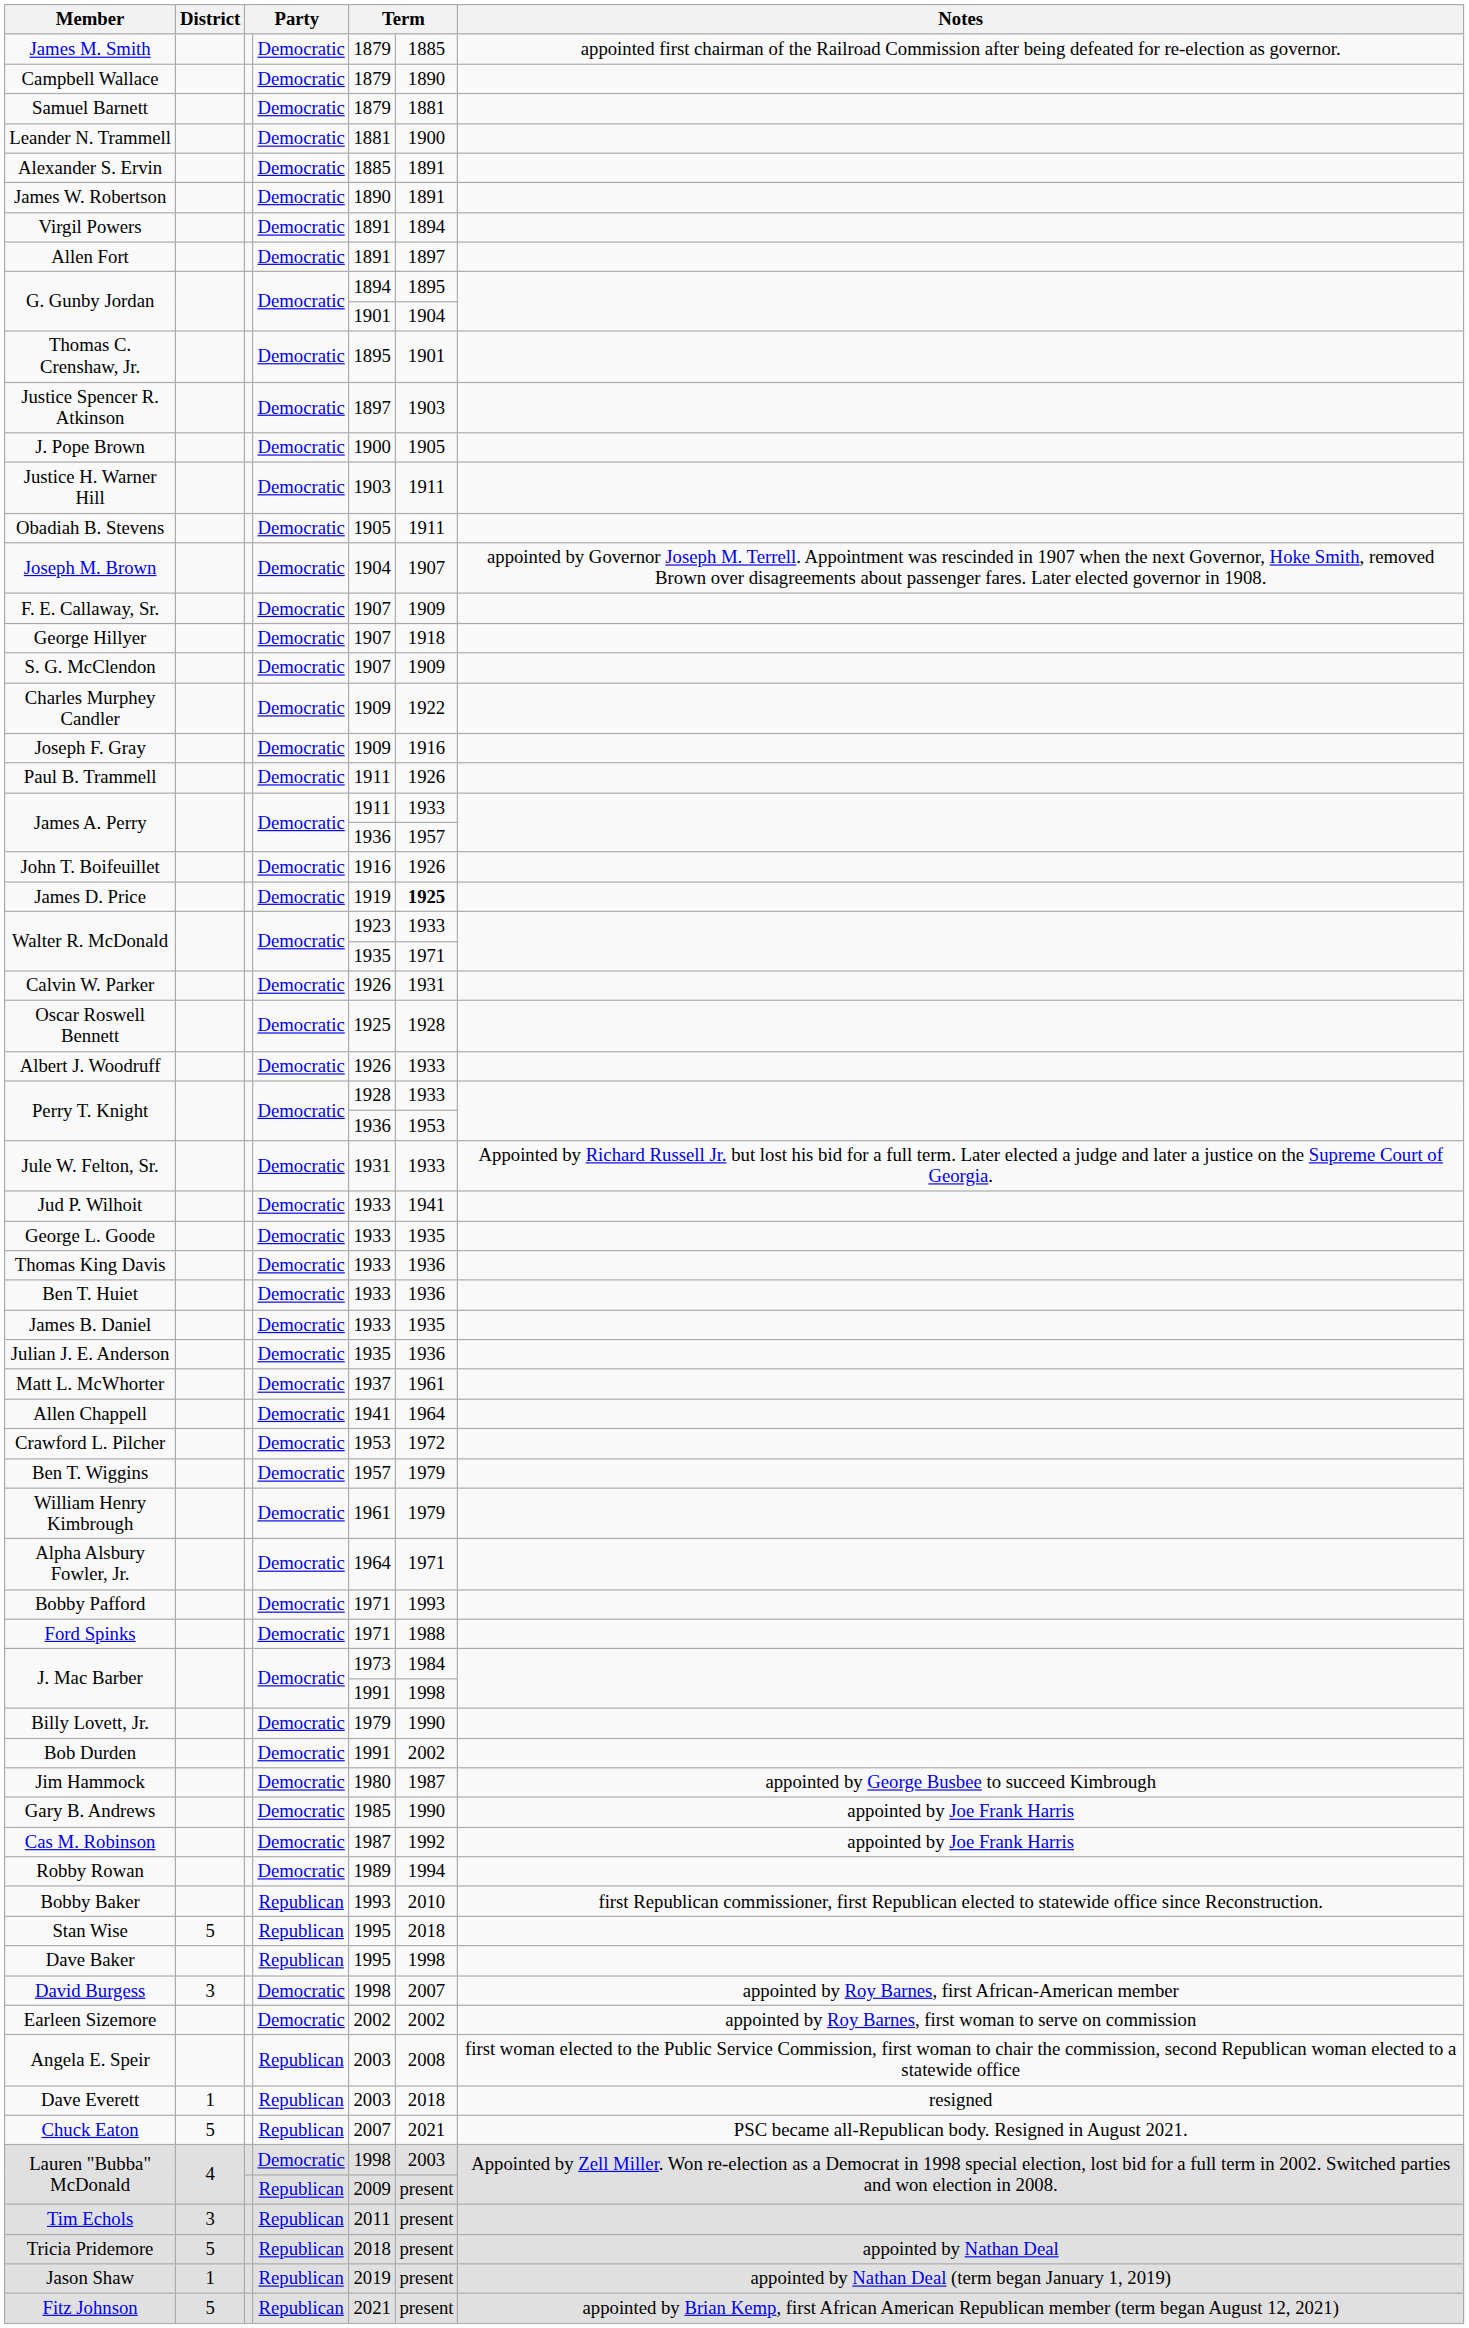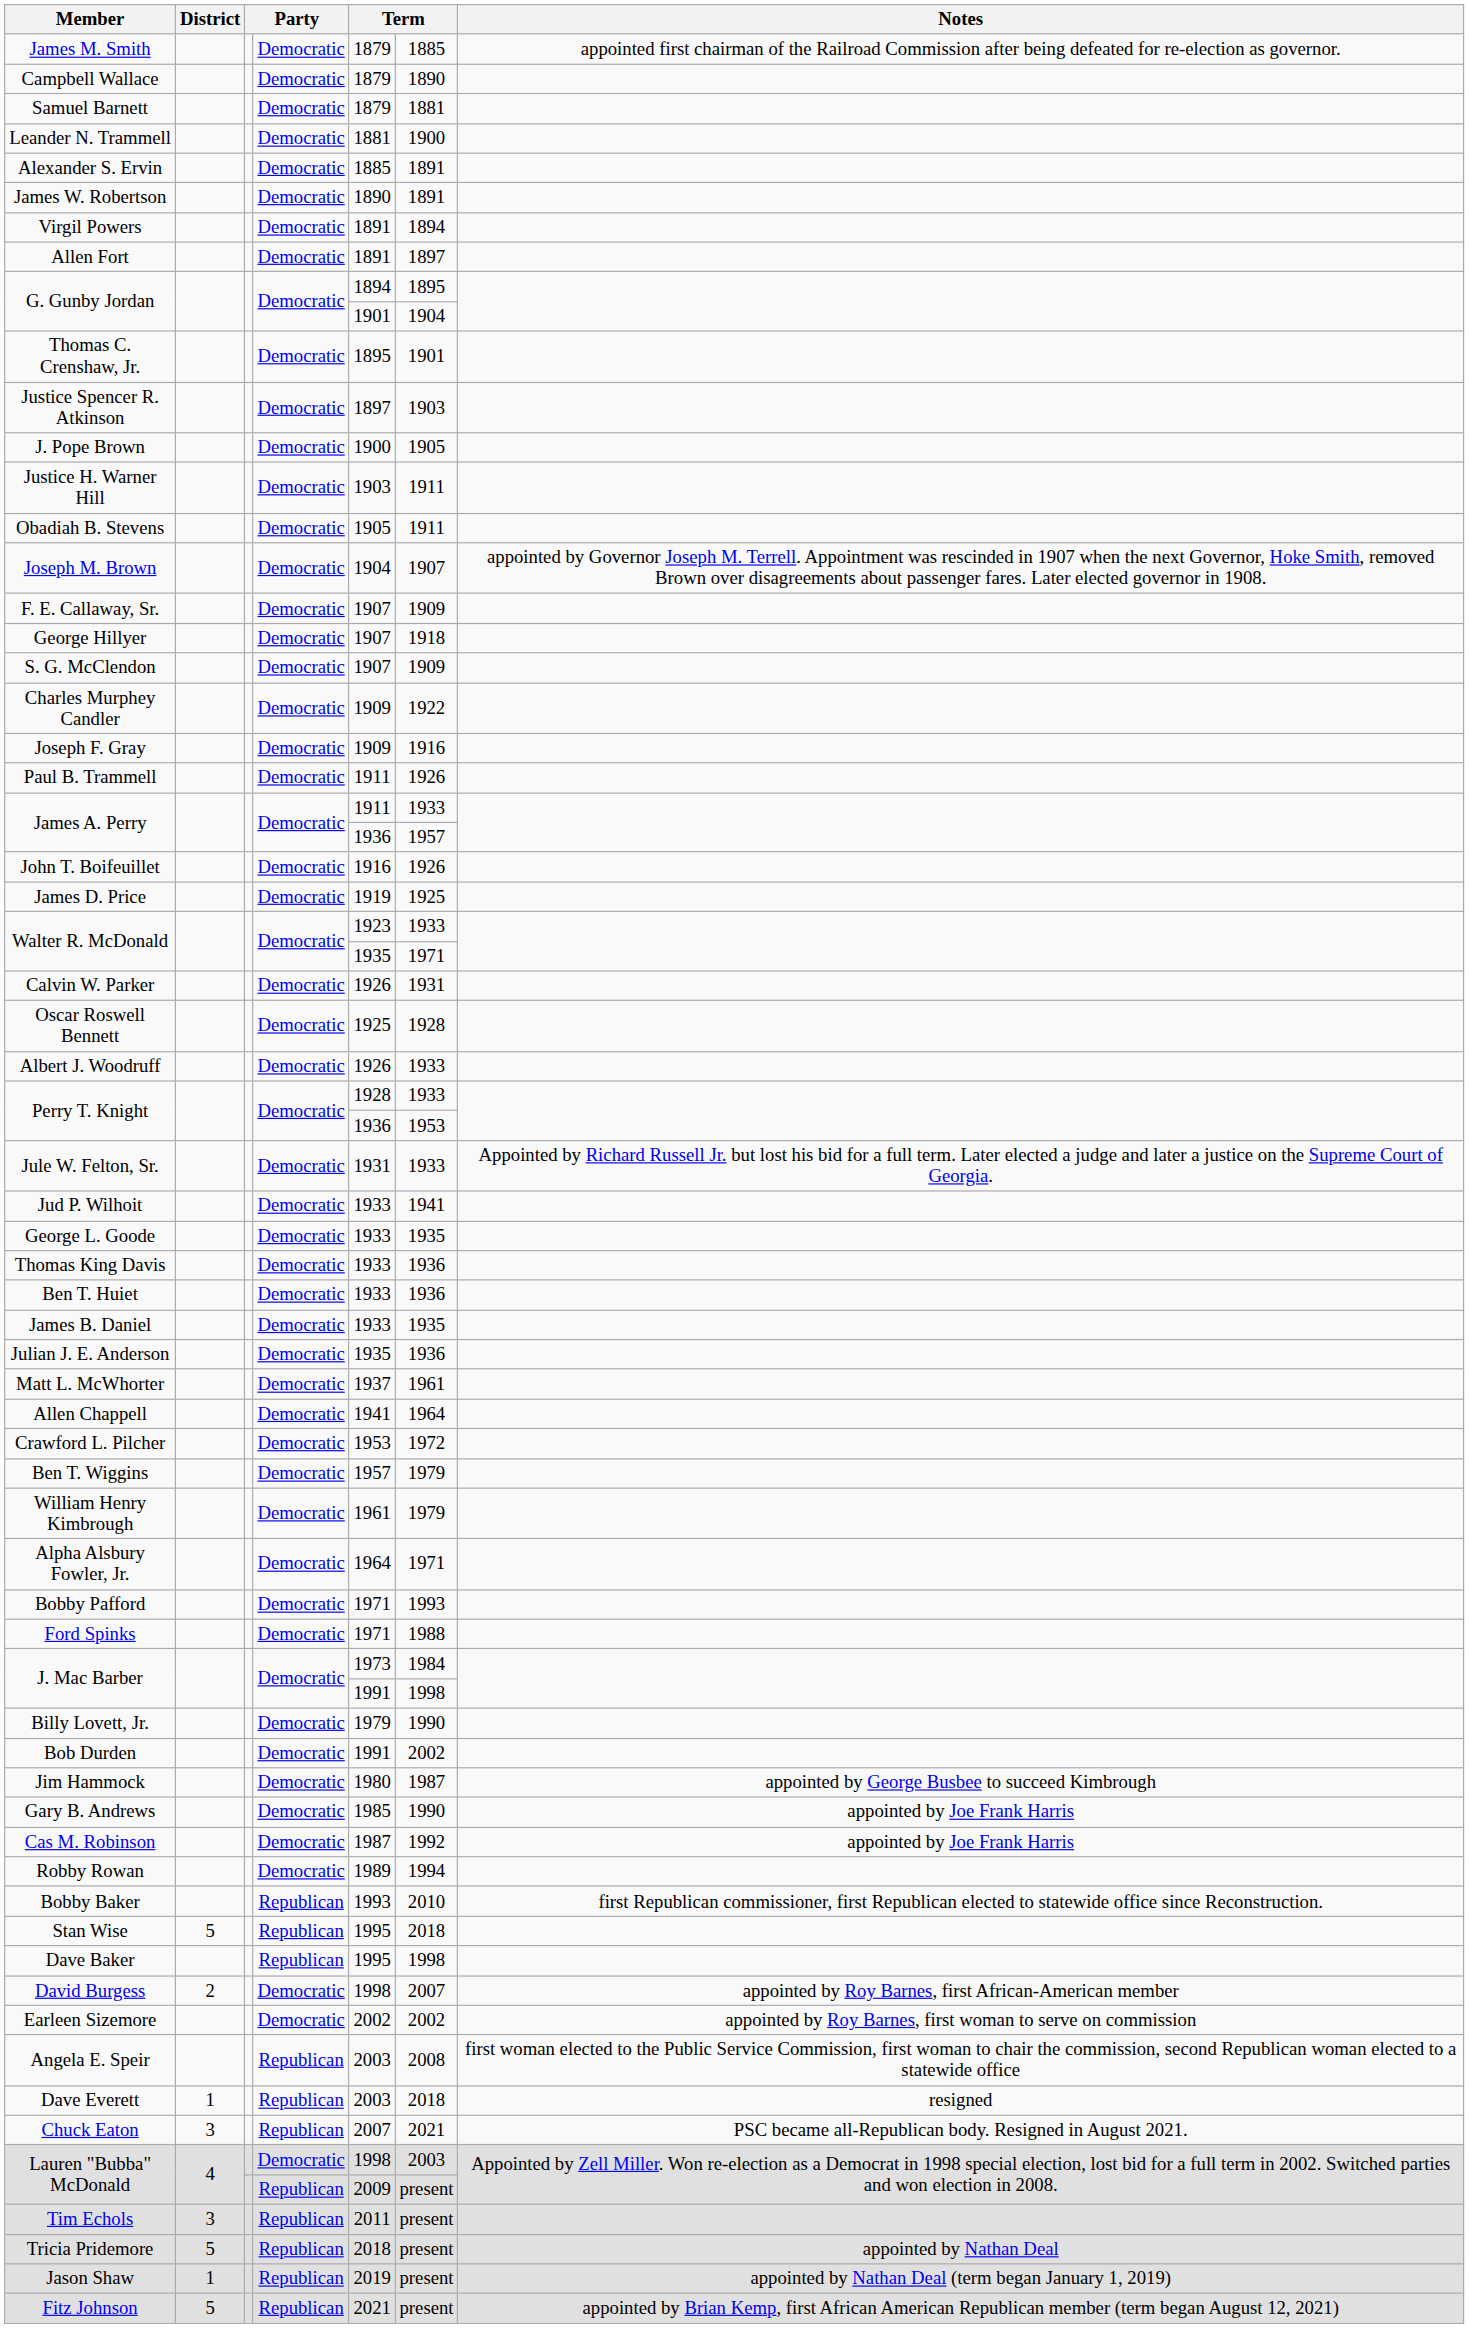(426, 896) bold -> (426, 896) normal
(210, 1990) 3 -> (210, 1990) 2
(210, 2130) 5 -> (210, 2130) 3
